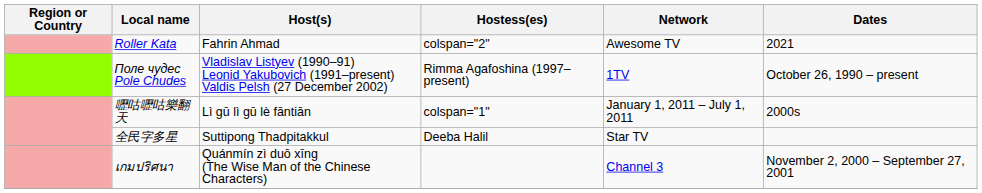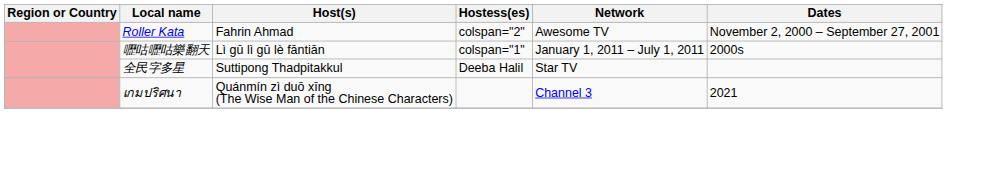(780, 44) 2021 -> (825, 31) November 2, 2000 – September 27, 2001
- row: (150, 75)
(865, 167) November 2, 2000 – September 27, 2001 -> (724, 92) 2021
